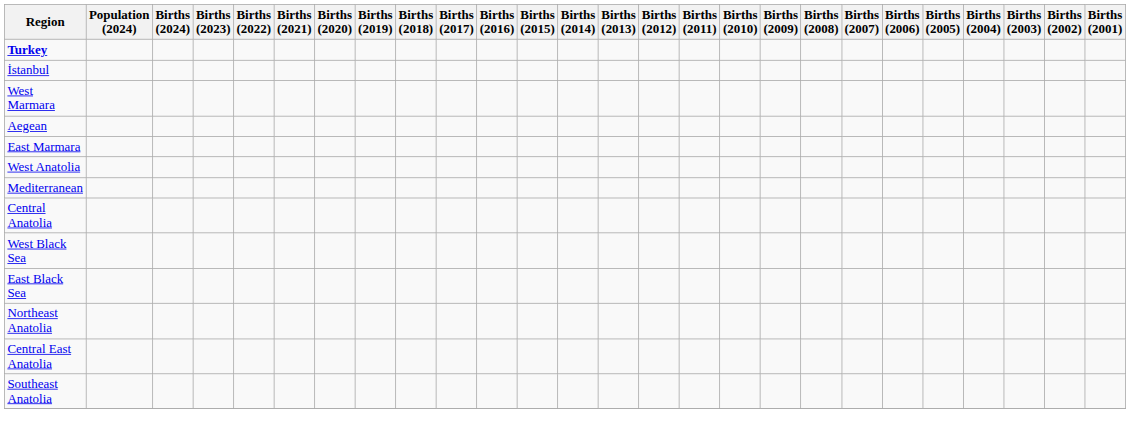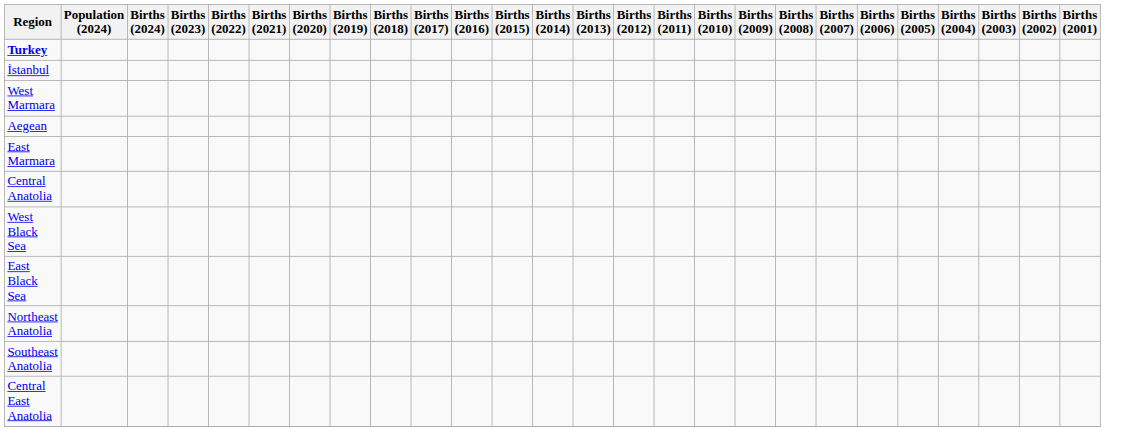- row: (44, 167)
- row: (45, 187)
rows swapped: (39, 356) <-> (33, 391)
